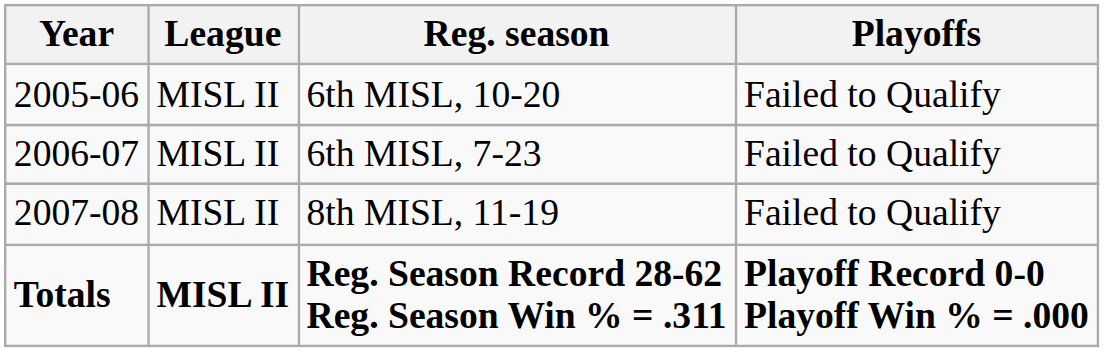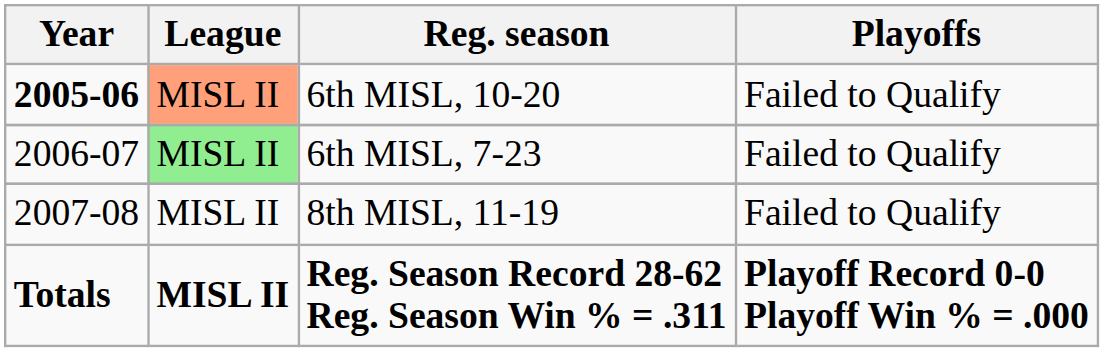(77, 93) normal -> (77, 93) bold
(218, 93) no background -> (218, 93) lightsalmon background
(218, 153) no background -> (218, 153) lightgreen background
